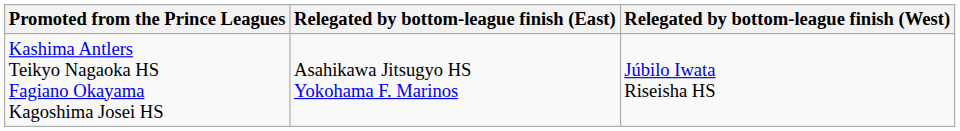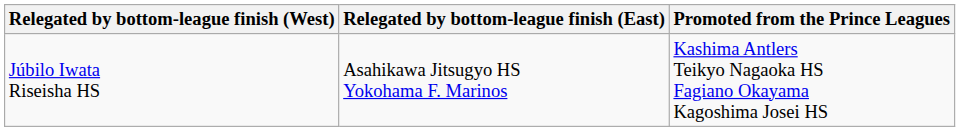columns swapped: (147, 19) <-> (787, 19)
